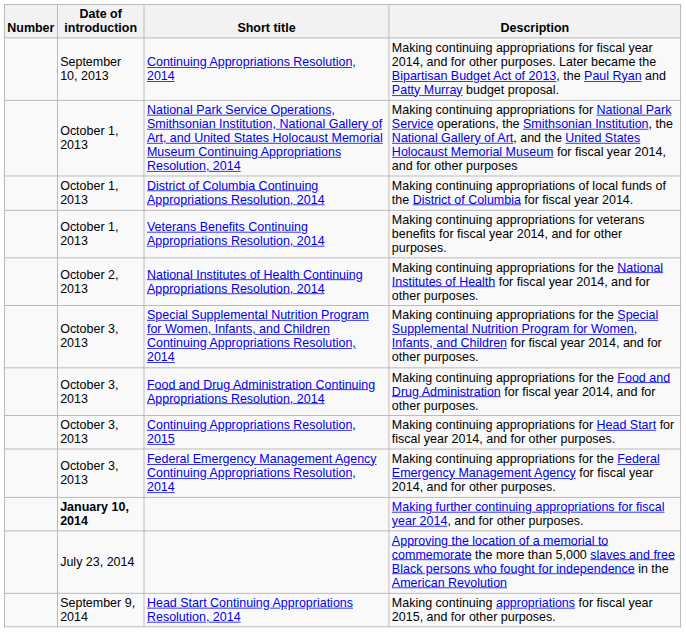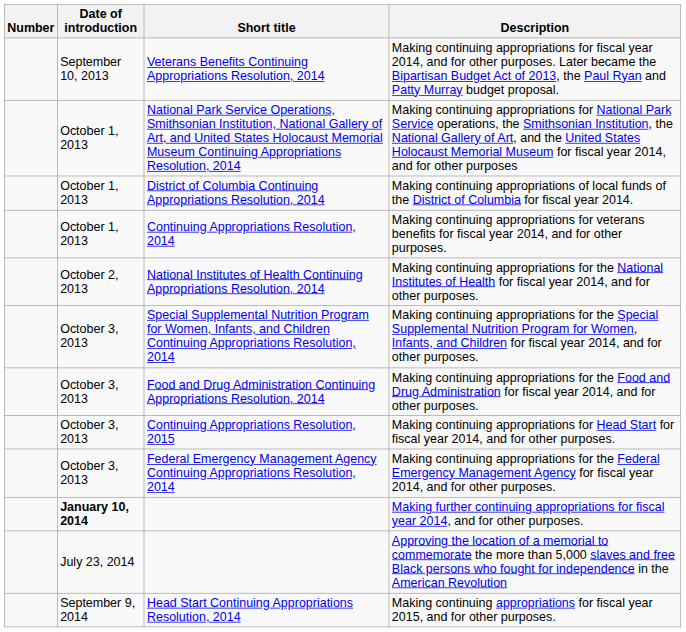(251, 69) Continuing Appropriations Resolution, 2014 -> (236, 69) Veterans Benefits Continuing Appropriations Resolution, 2014
(236, 233) Veterans Benefits Continuing Appropriations Resolution, 2014 -> (251, 233) Continuing Appropriations Resolution, 2014
